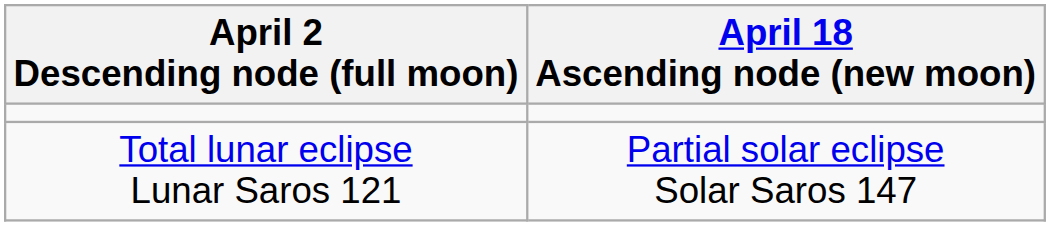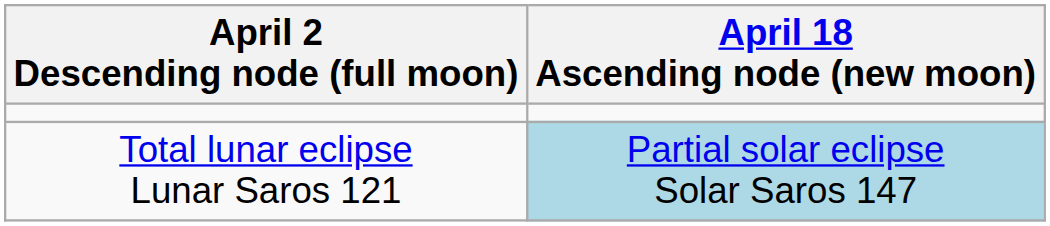(786, 170) no background -> (786, 170) lightblue background
